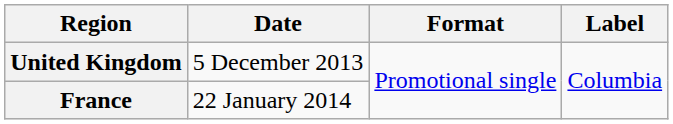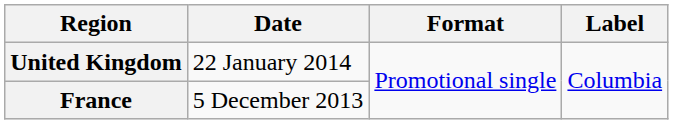(278, 61) 5 December 2013 -> (272, 61) 22 January 2014
(272, 99) 22 January 2014 -> (278, 99) 5 December 2013
